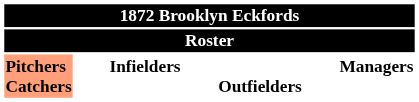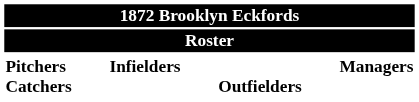(39, 76) lightsalmon background -> (39, 76) no background
